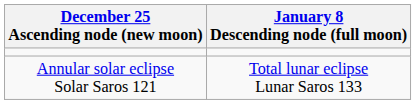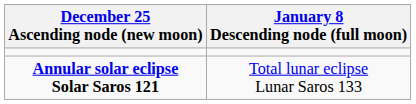(105, 77) normal -> (105, 77) bold
